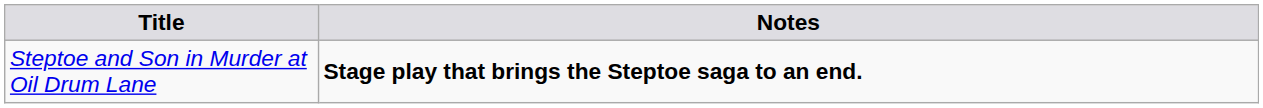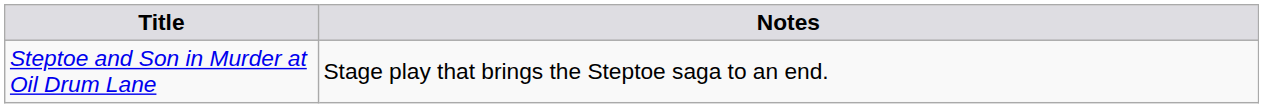(593, 71) bold -> (576, 71) normal
